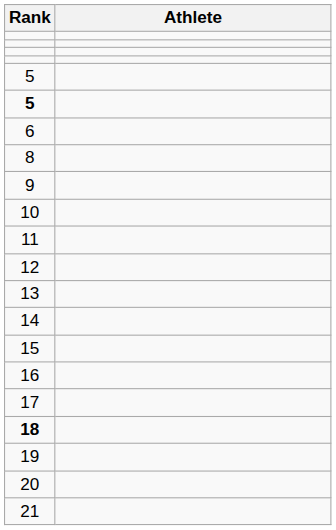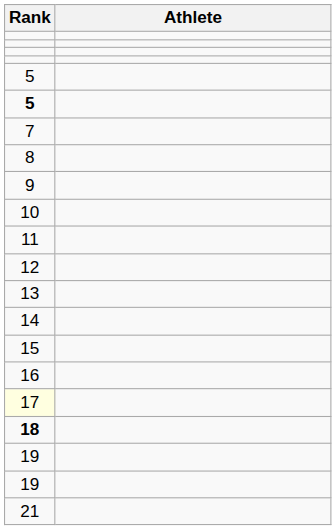(30, 131) 6 -> (30, 131) 7
(30, 402) no background -> (30, 402) lightyellow background
(30, 484) 20 -> (30, 484) 19
